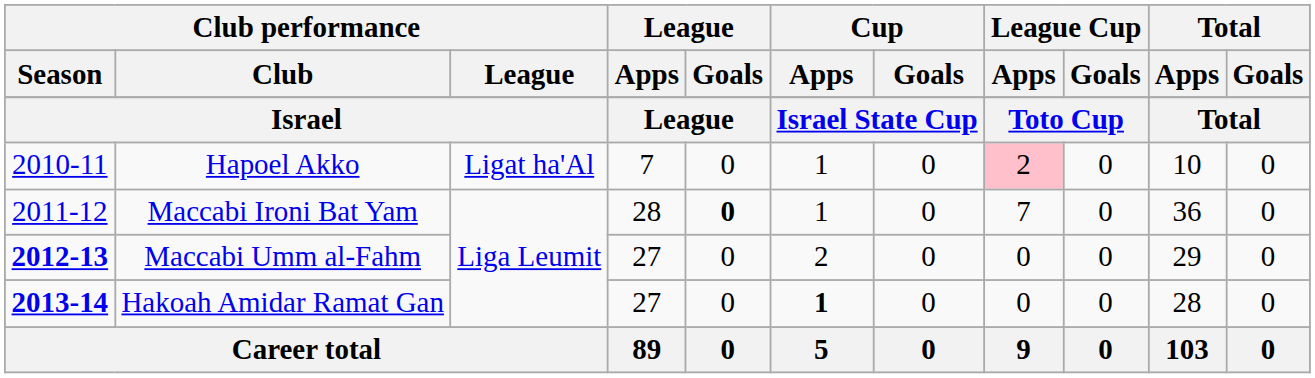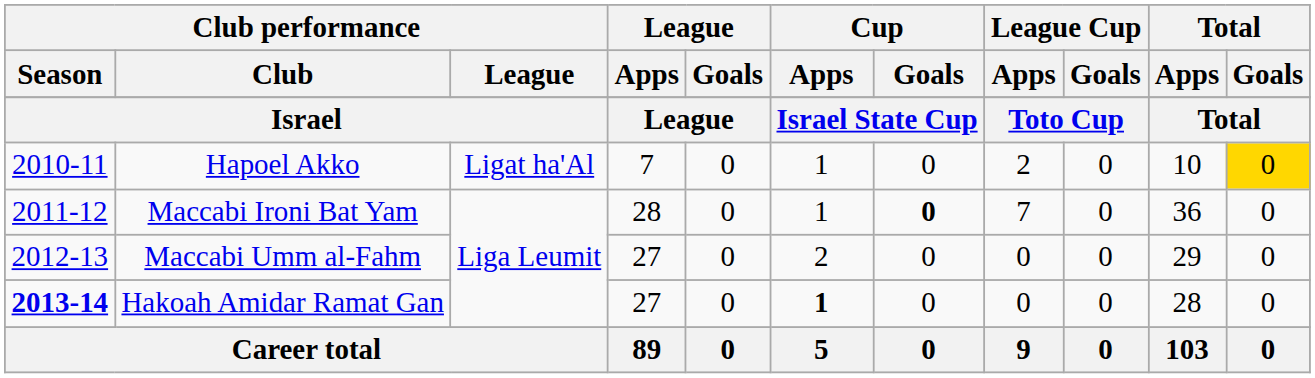(1024, 165) pink background -> (1024, 165) no background
(1268, 165) no background -> (1268, 165) gold background
(728, 211) bold -> (728, 211) normal
(929, 211) normal -> (929, 211) bold
(60, 257) bold -> (60, 257) normal
